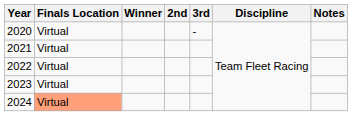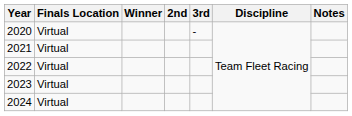(53, 102) lightsalmon background -> (53, 102) no background
